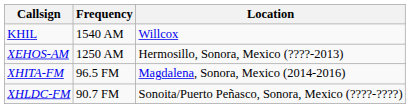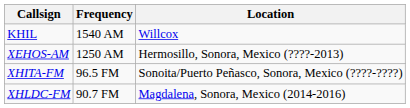(242, 73) Magdalena, Sonora, Mexico (2014-2016) -> (271, 73) Sonoita/Puerto Peñasco, Sonora, Mexico (????-????)
(271, 93) Sonoita/Puerto Peñasco, Sonora, Mexico (????-????) -> (242, 93) Magdalena, Sonora, Mexico (2014-2016)
